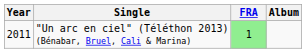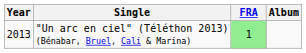(19, 35) 2011 -> (19, 35) 2013
